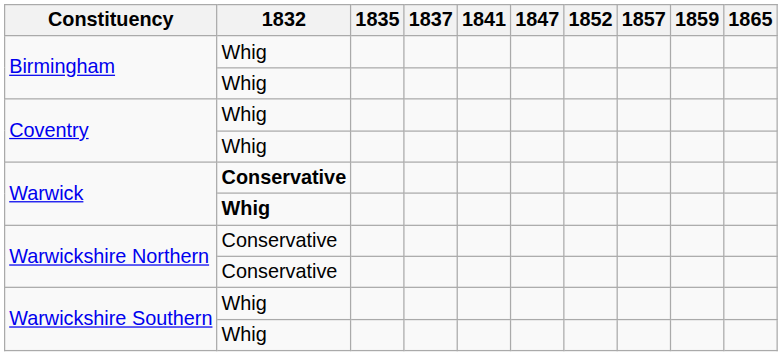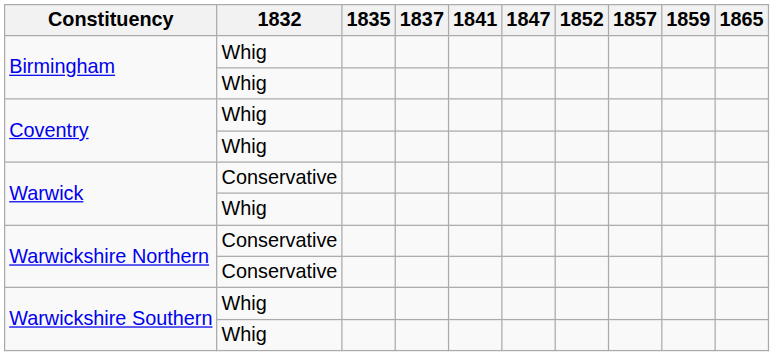(284, 177) bold -> (279, 177) normal
(246, 209) bold -> (244, 209) normal
